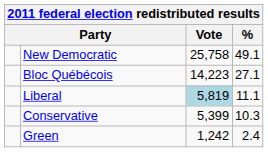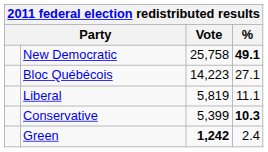(247, 55) normal -> (247, 55) bold
(213, 95) lightblue background -> (213, 95) no background
(247, 116) normal -> (247, 116) bold
(213, 136) normal -> (213, 136) bold
